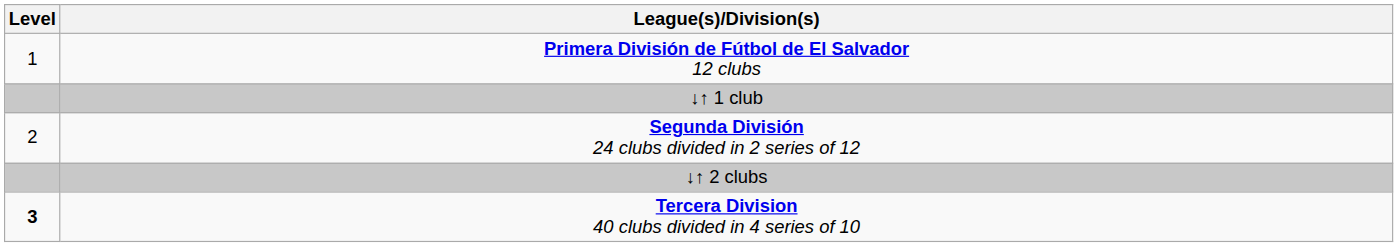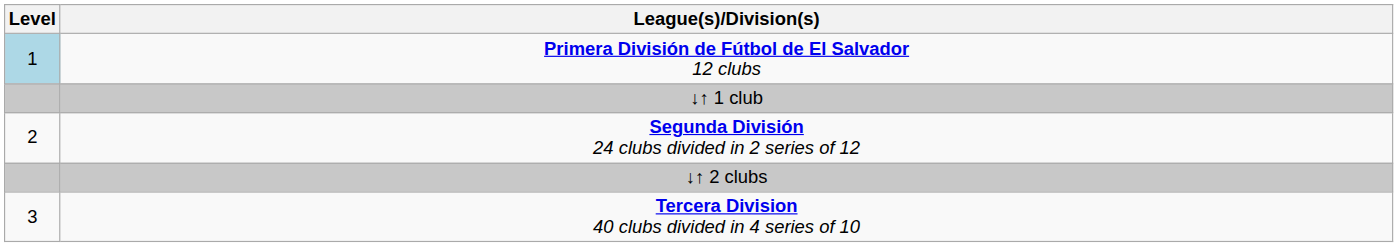(32, 58) no background -> (32, 58) lightblue background
(32, 216) bold -> (32, 216) normal
